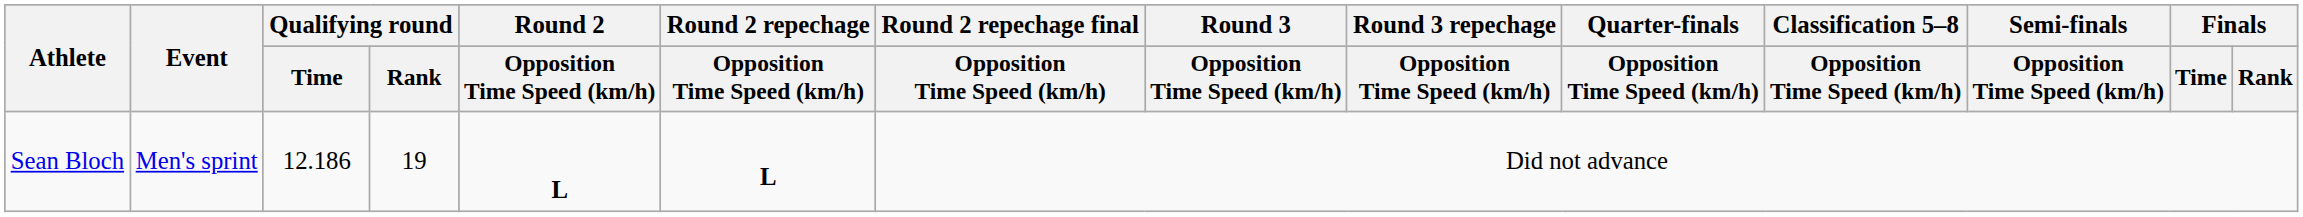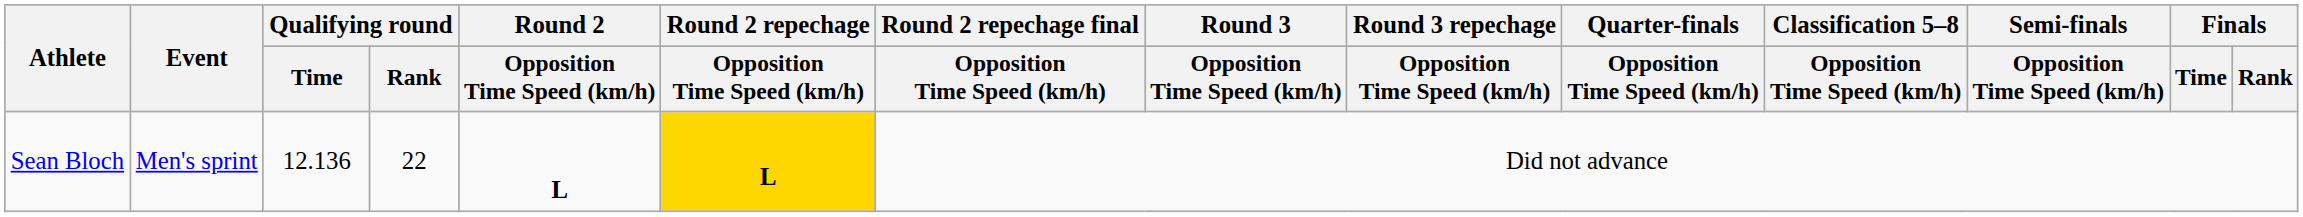(317, 161) 12.186 -> (317, 161) 12.136
(414, 161) 19 -> (414, 161) 22
(768, 176) no background -> (768, 176) gold background
